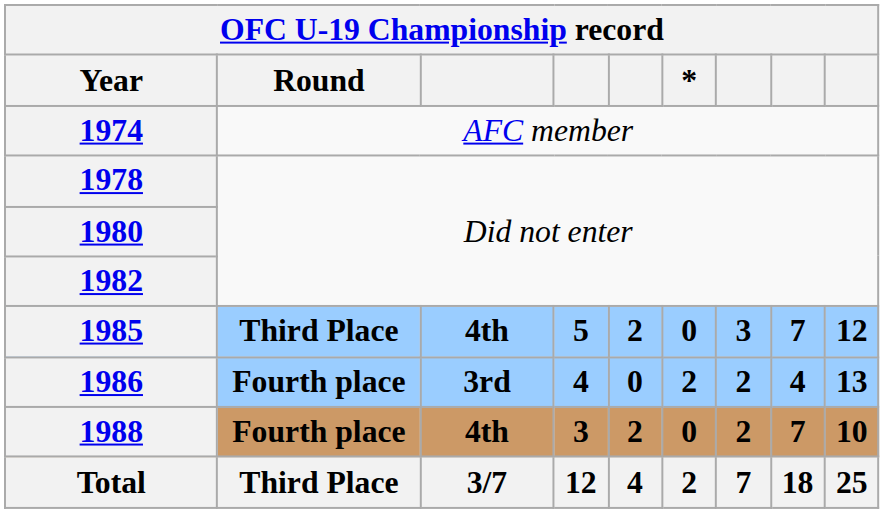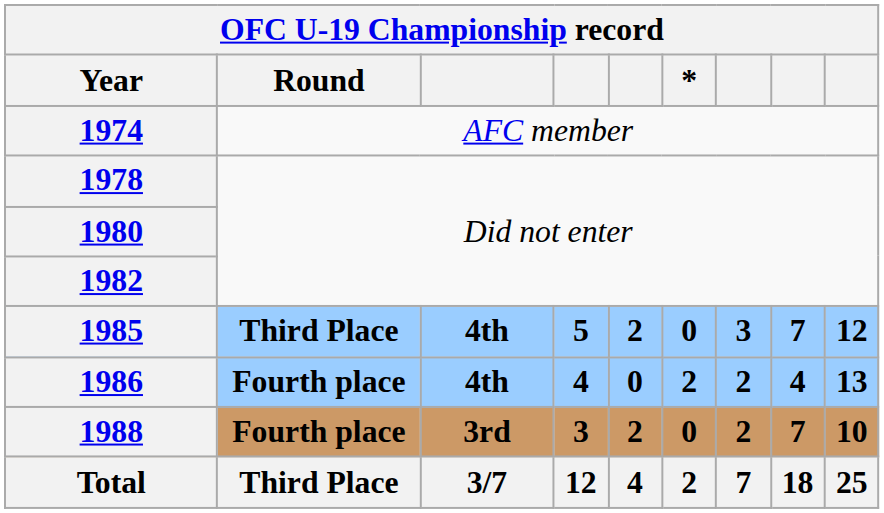(487, 381) 3rd -> (487, 381) 4th
(487, 431) 4th -> (487, 431) 3rd
